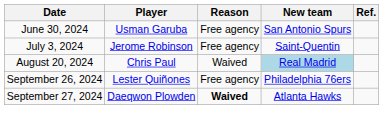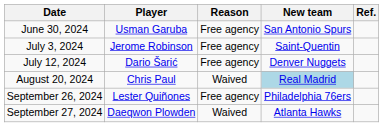+ row: (55, 63)
(230, 96) bold -> (230, 113) normal
